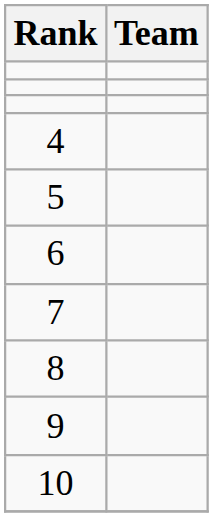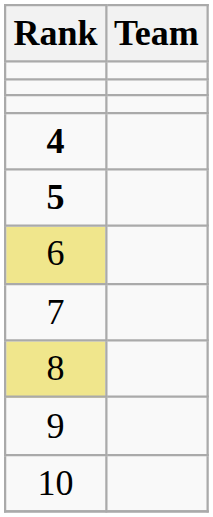(55, 139) normal -> (55, 139) bold
(55, 197) normal -> (55, 197) bold
(55, 254) no background -> (55, 254) khaki background
(55, 368) no background -> (55, 368) khaki background
